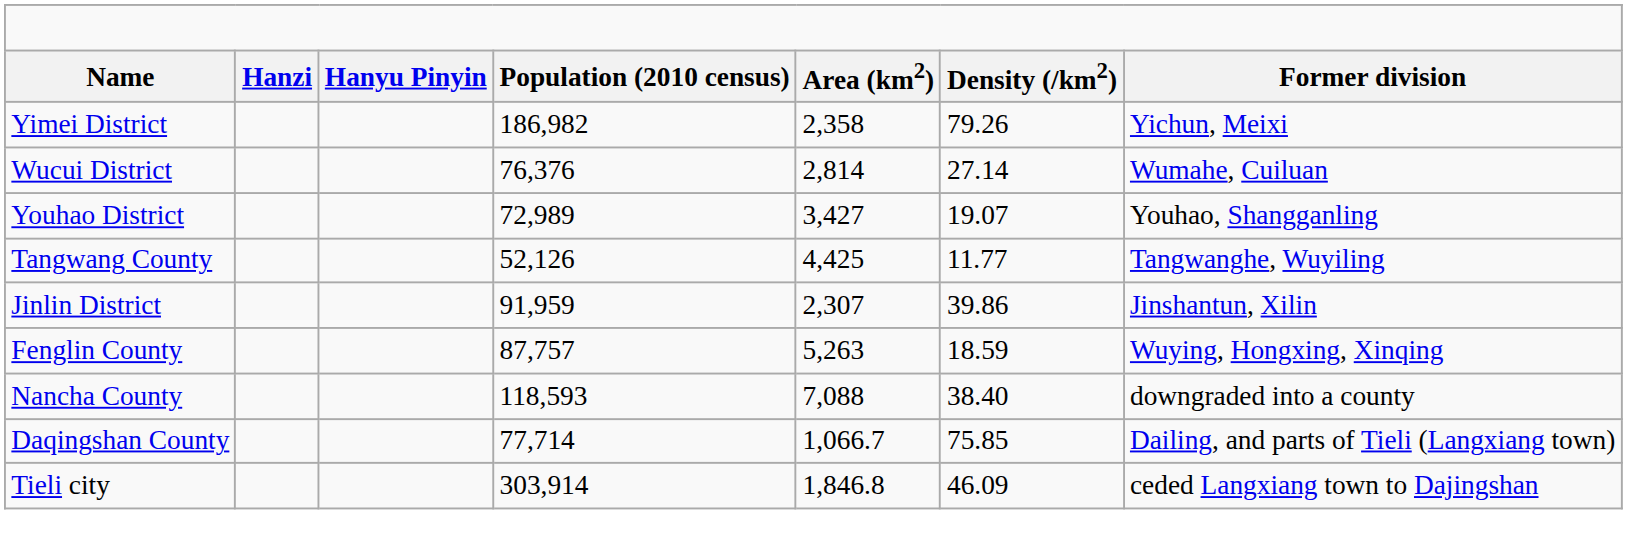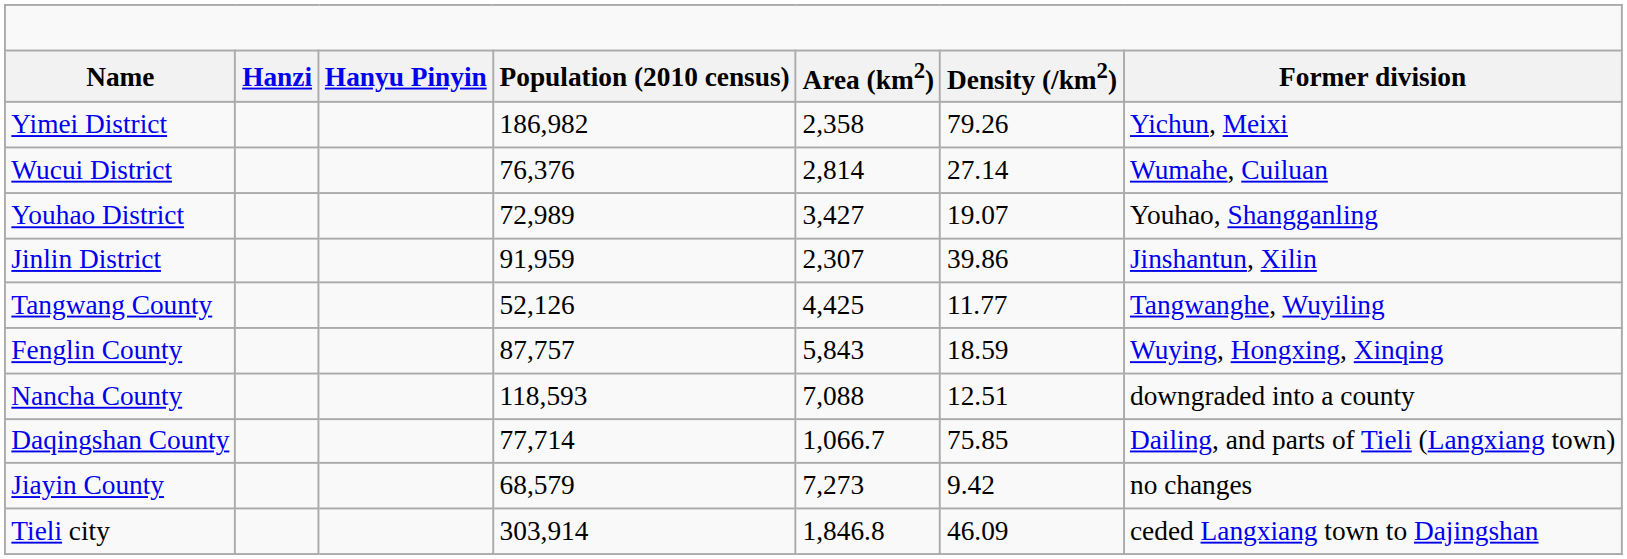rows swapped: (86, 305) <-> (112, 260)
(833, 350) 5,263 -> (833, 350) 5,843
(978, 395) 38.40 -> (978, 395) 12.51
+ row: (88, 485)
